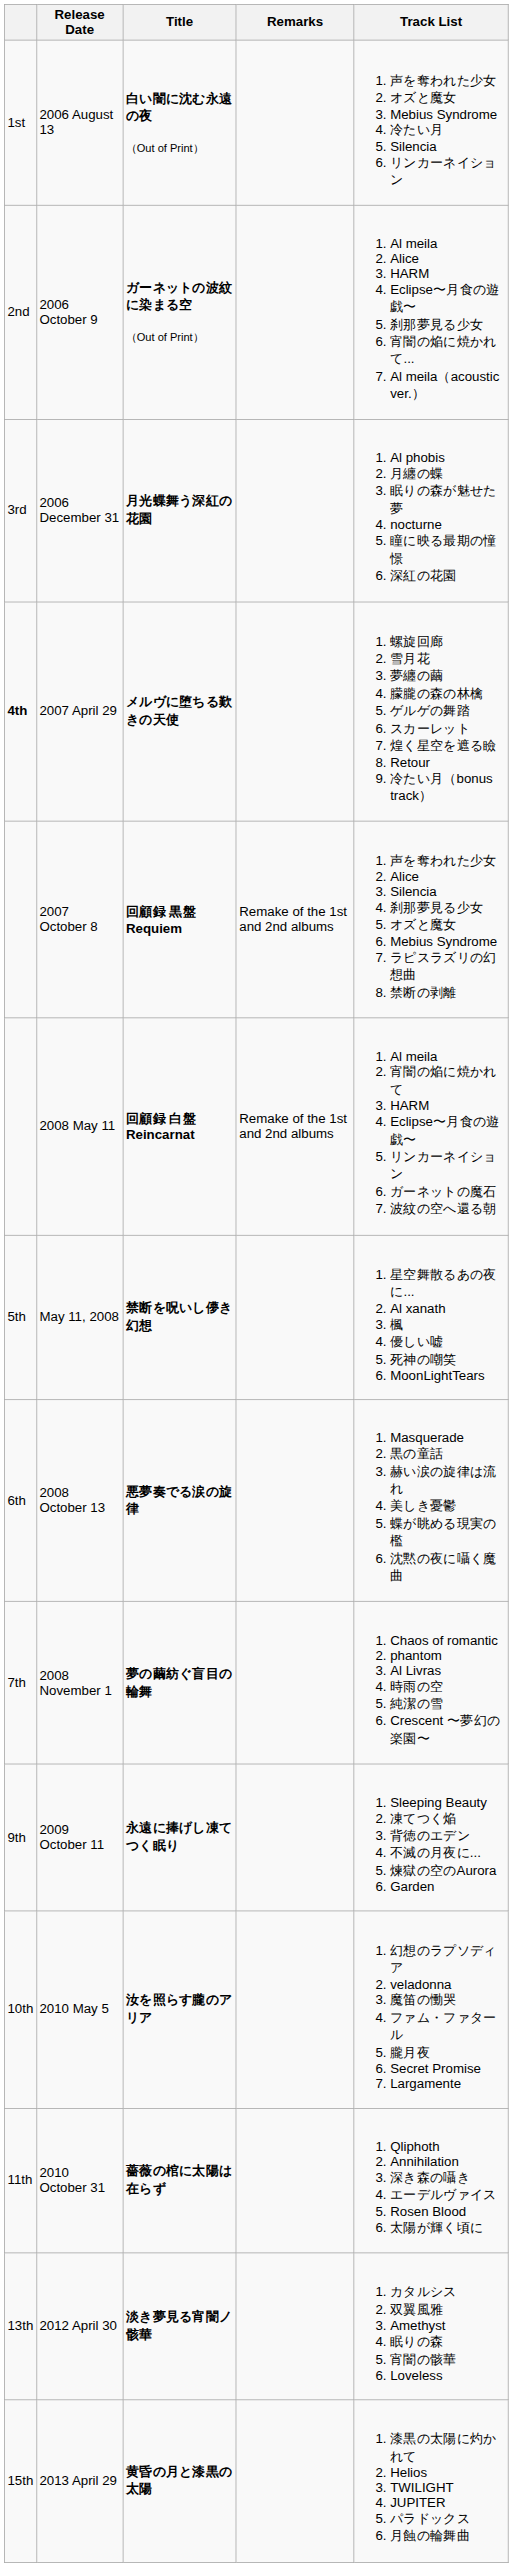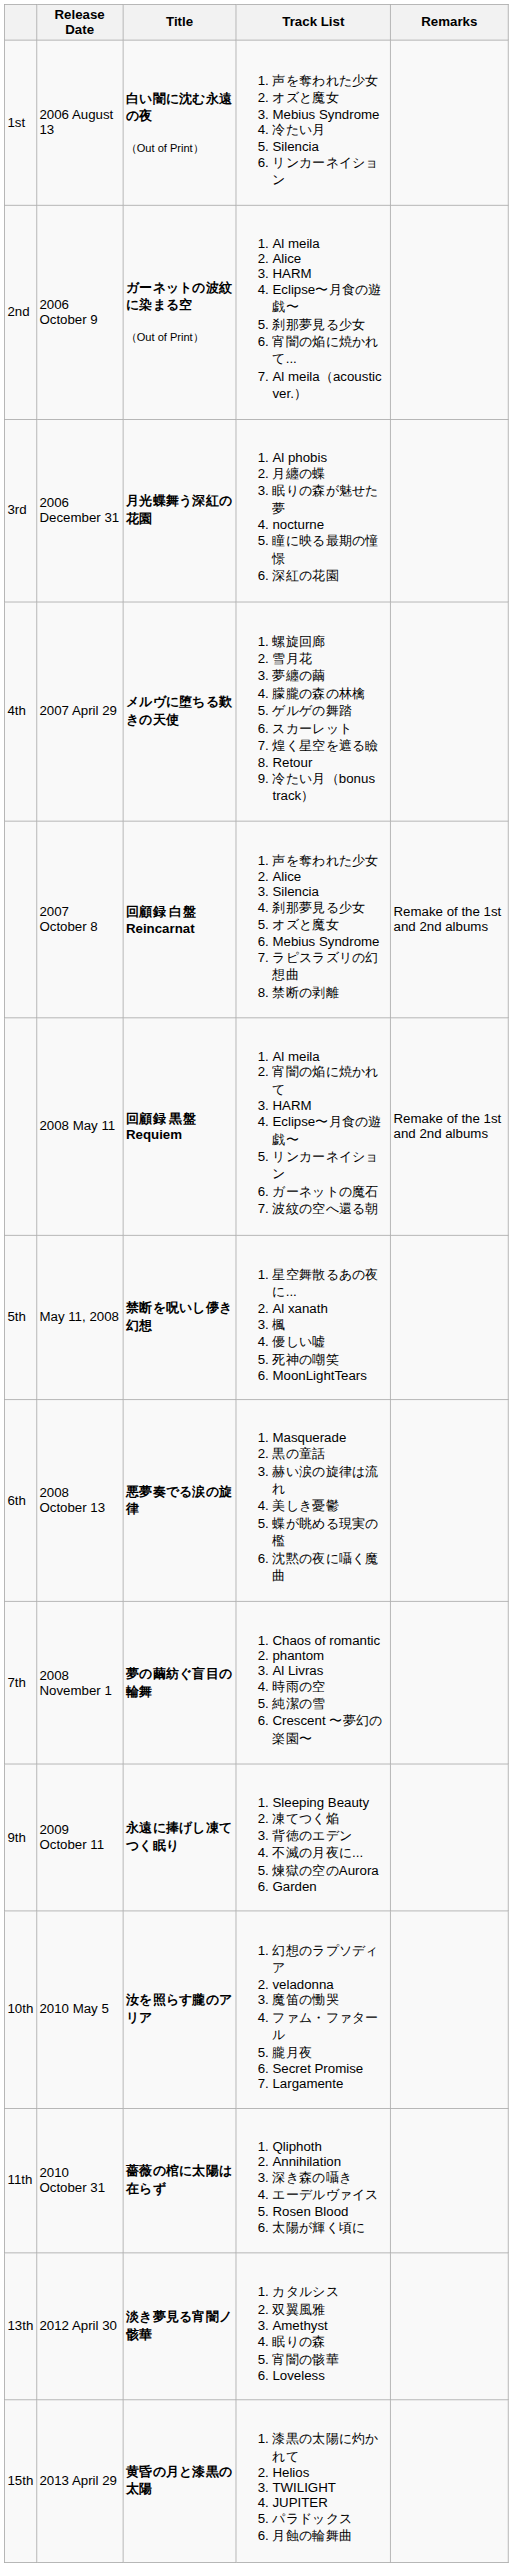columns swapped: (431, 22) <-> (295, 22)
(17, 711) bold -> (17, 711) normal
(161, 920) 回顧録 黒盤 Requiem -> (161, 920) 回顧録 白盤 Reincarnat
(161, 1127) 回顧録 白盤 Reincarnat -> (161, 1127) 回顧録 黒盤 Requiem
